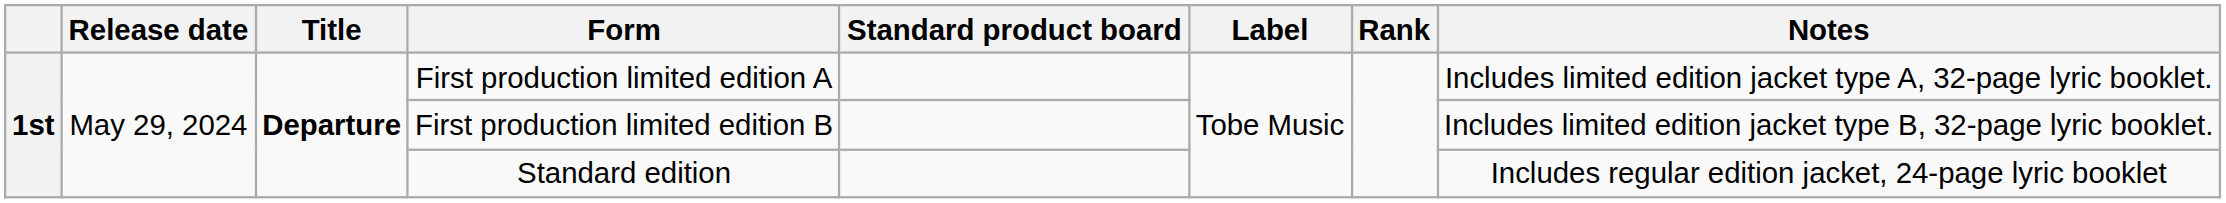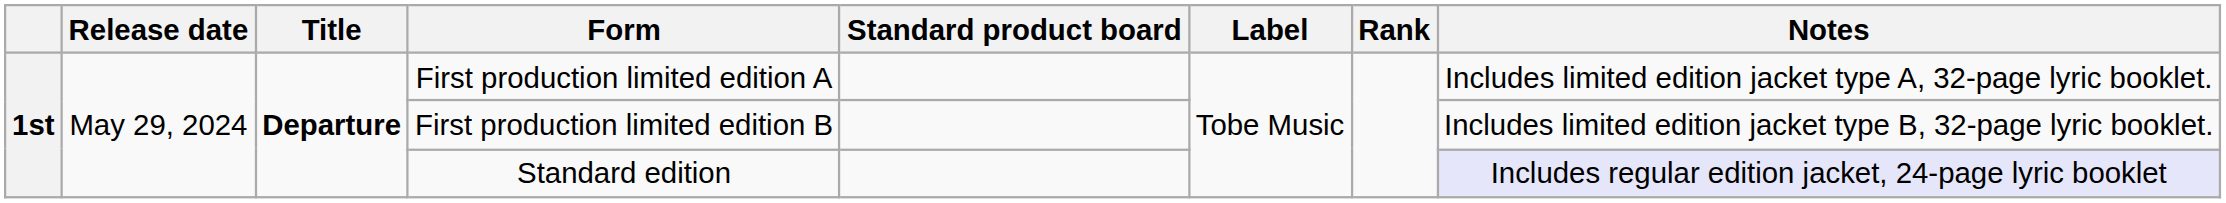(1829, 173) no background -> (1829, 173) lavender background
